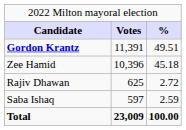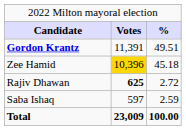(129, 64) no background -> (129, 64) gold background
(136, 82) normal -> (136, 82) bold
